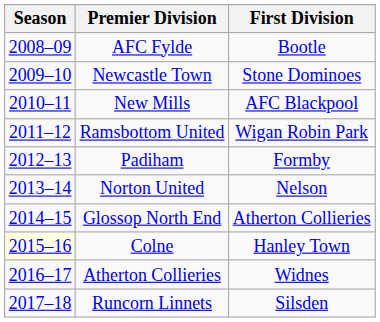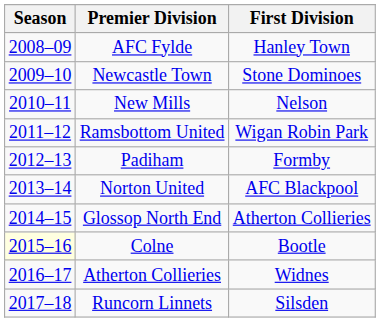(302, 47) Bootle -> (302, 47) Hanley Town
(302, 103) AFC Blackpool -> (302, 103) Nelson
(302, 189) Nelson -> (302, 189) AFC Blackpool
(302, 246) Hanley Town -> (302, 246) Bootle
